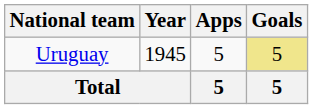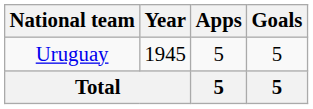(277, 53) khaki background -> (277, 53) no background
